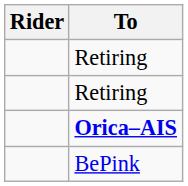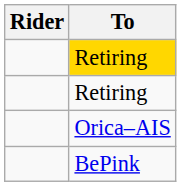(111, 57) no background -> (111, 57) gold background
(126, 127) bold -> (123, 127) normal
